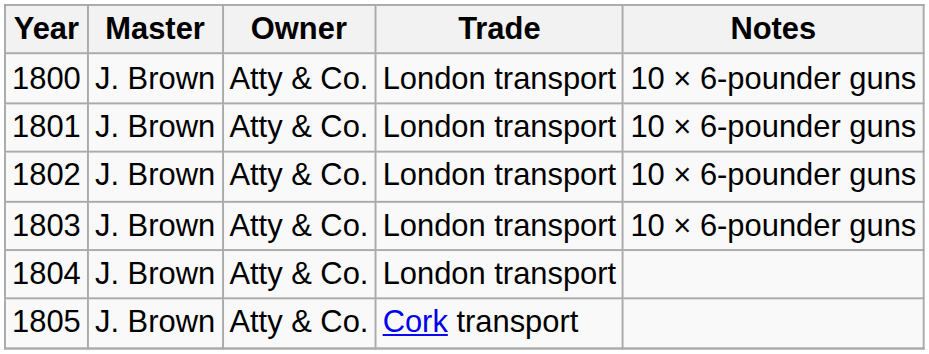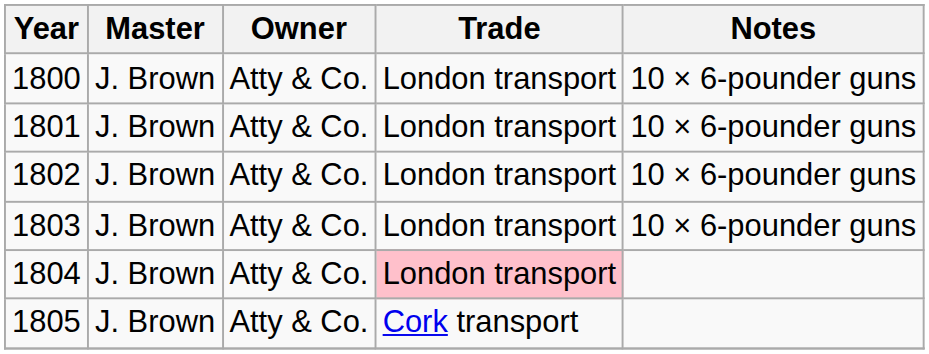(499, 273) no background -> (499, 273) pink background
